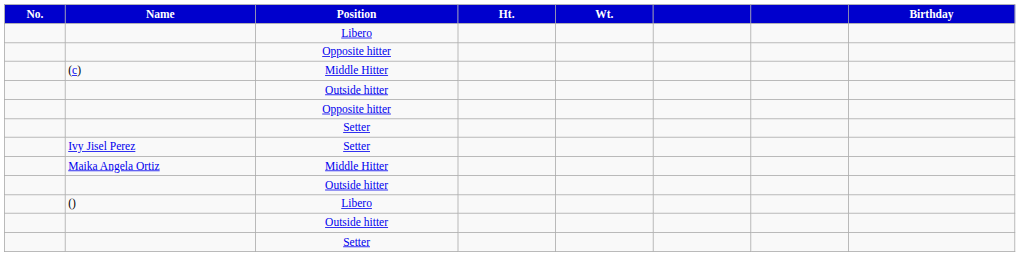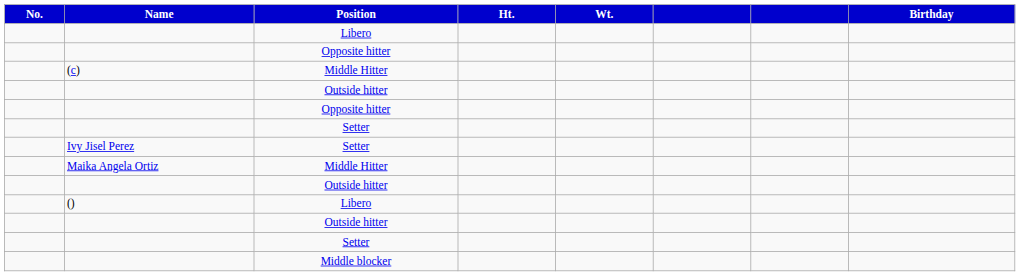+ row: (159, 261)
